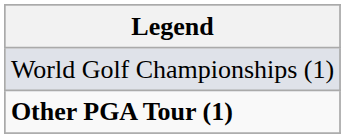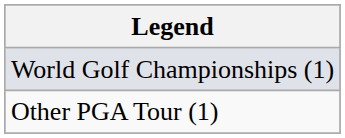(122, 111) bold -> (115, 111) normal
